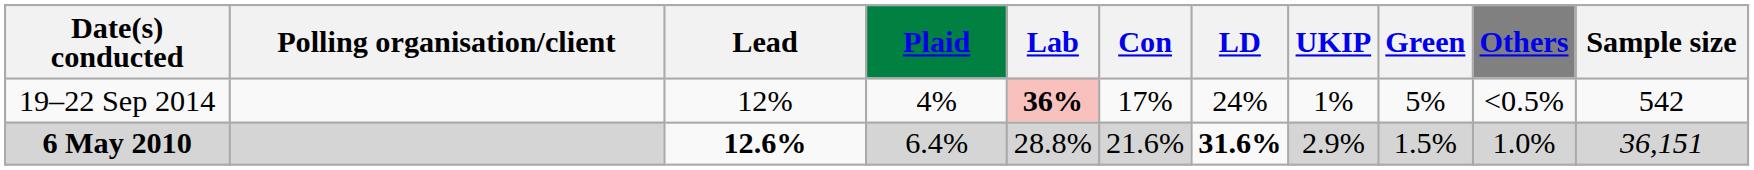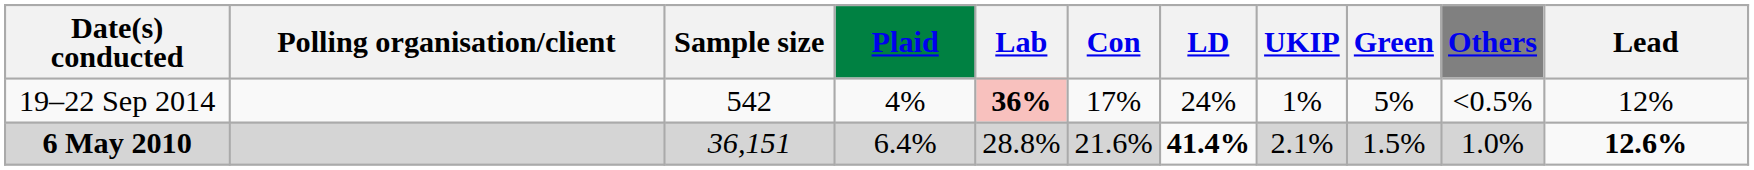columns swapped: (1661, 42) <-> (765, 42)
(1240, 144) 31.6% -> (1208, 144) 41.4%
(1333, 144) 2.9% -> (1302, 144) 2.1%
